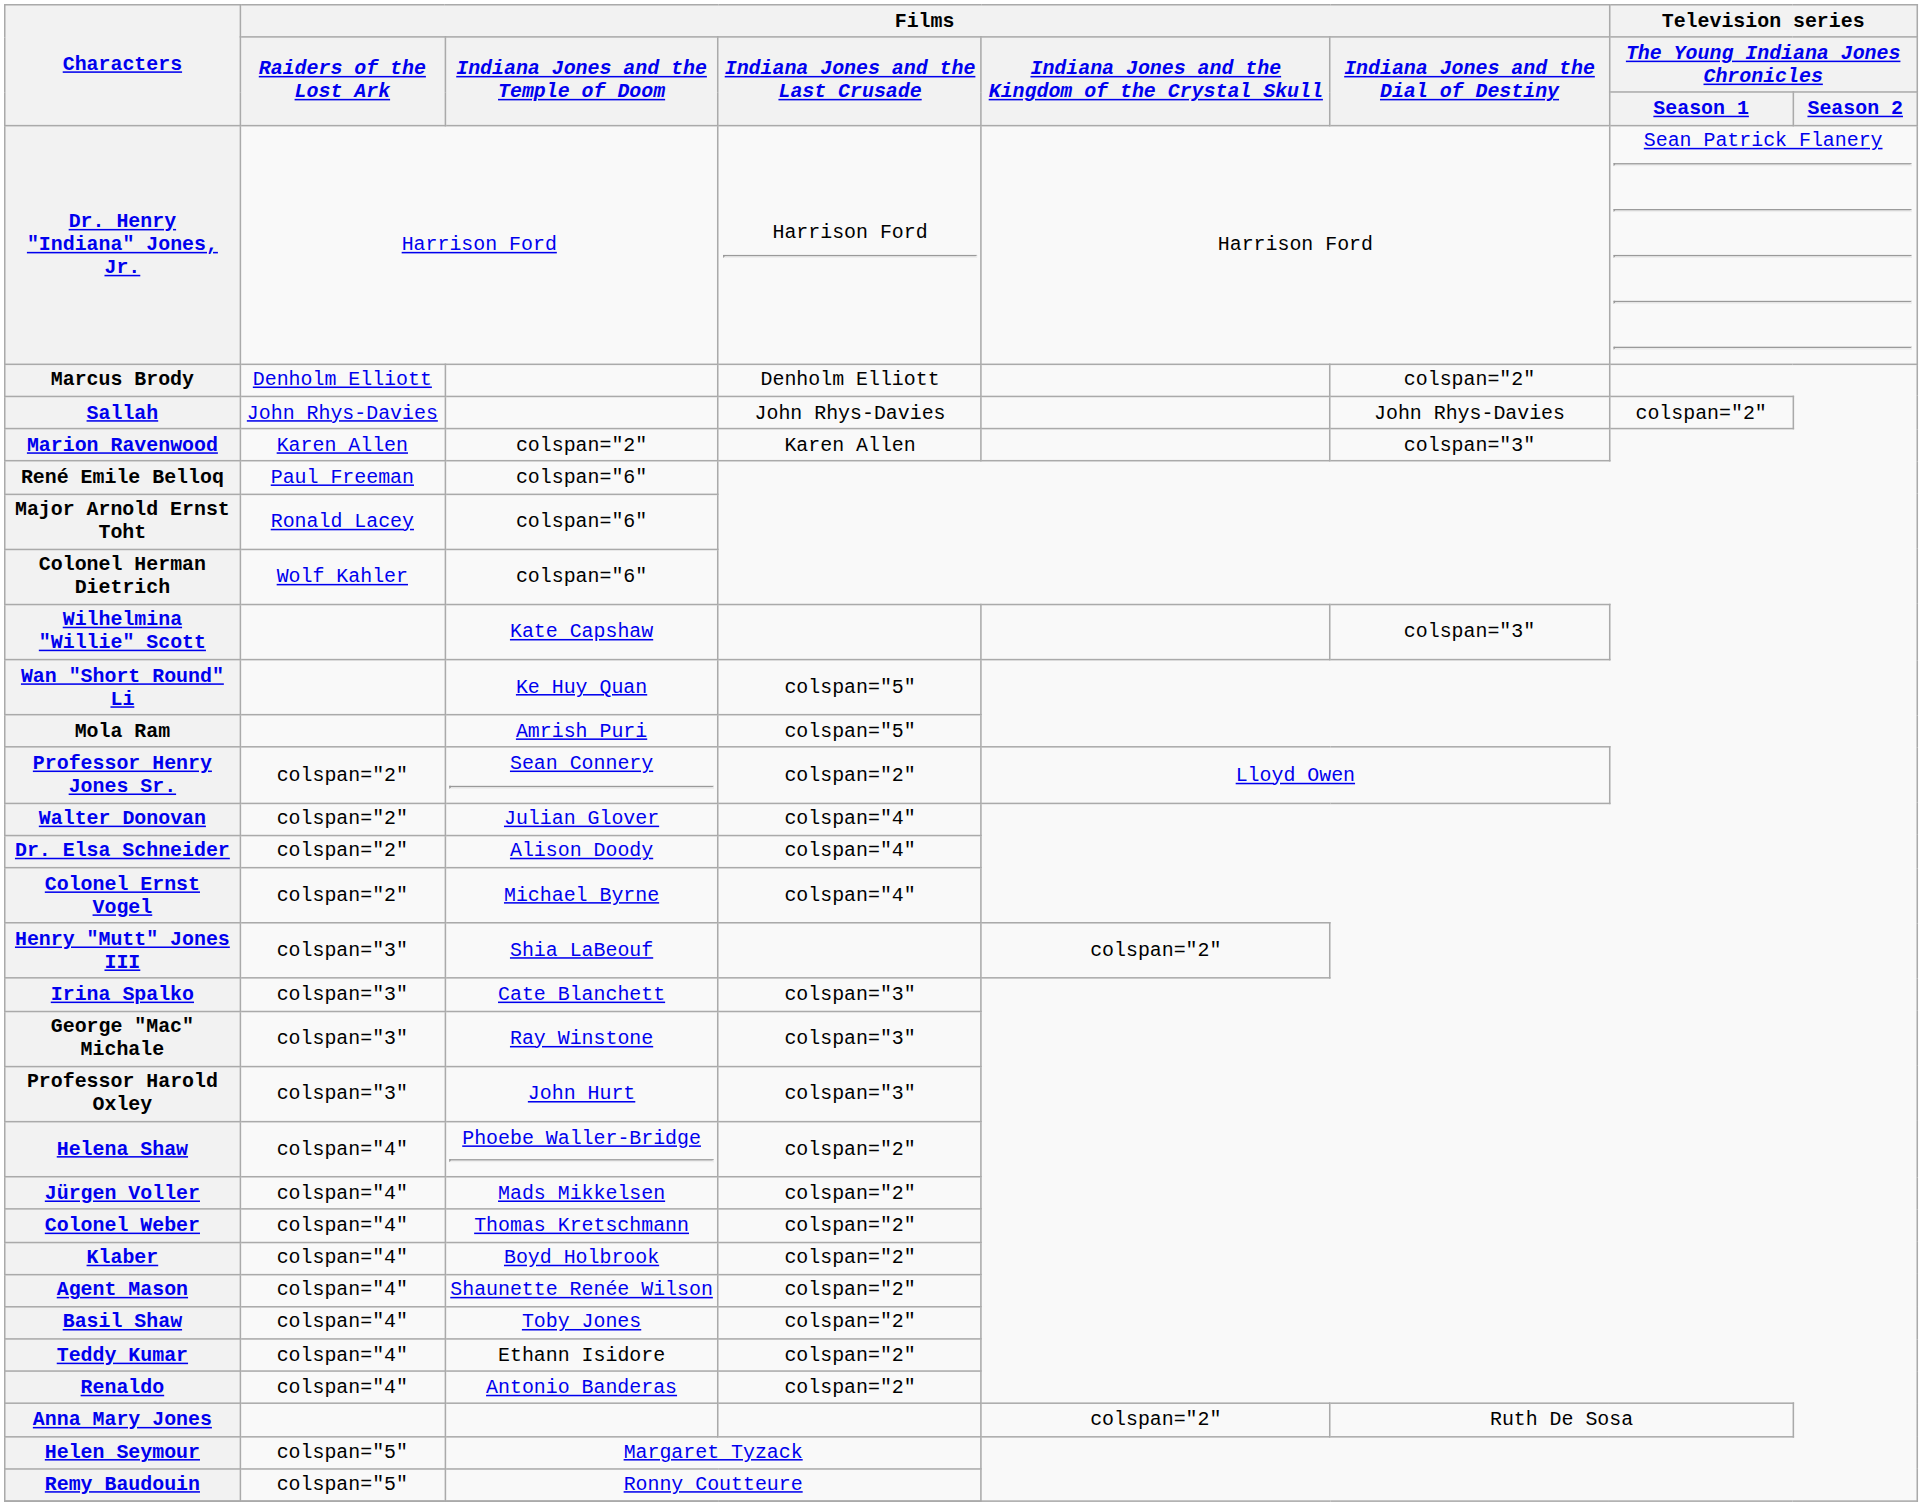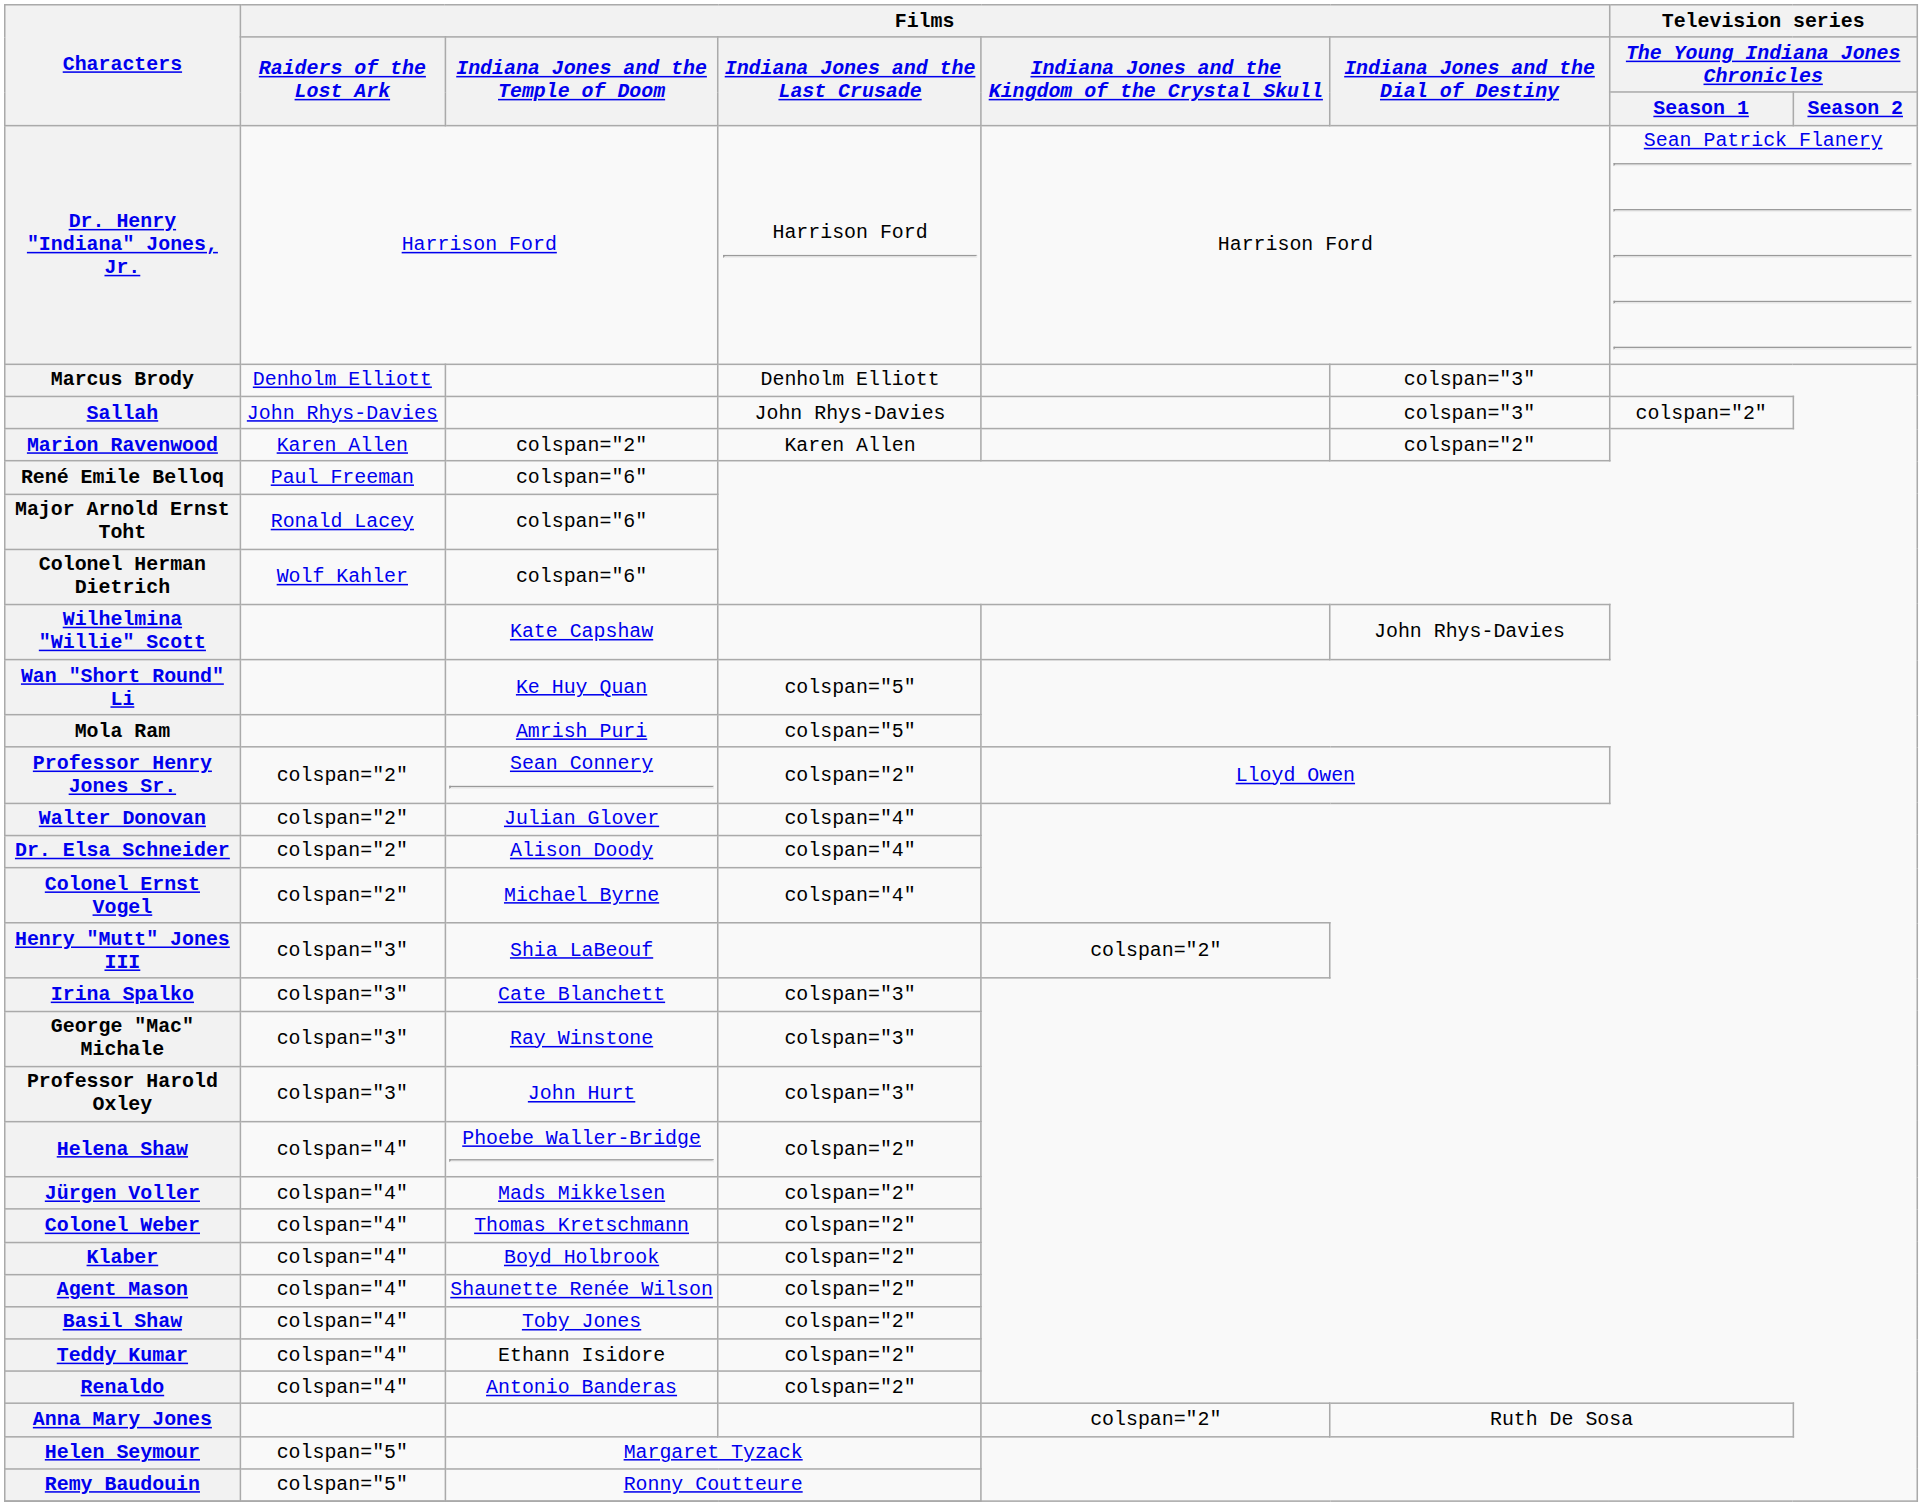(1470, 380) colspan="2" -> (1470, 380) colspan="3"
(1470, 413) John Rhys-Davies -> (1470, 413) colspan="3"
(1470, 445) colspan="3" -> (1470, 445) colspan="2"
(1470, 632) colspan="3" -> (1470, 632) John Rhys-Davies
